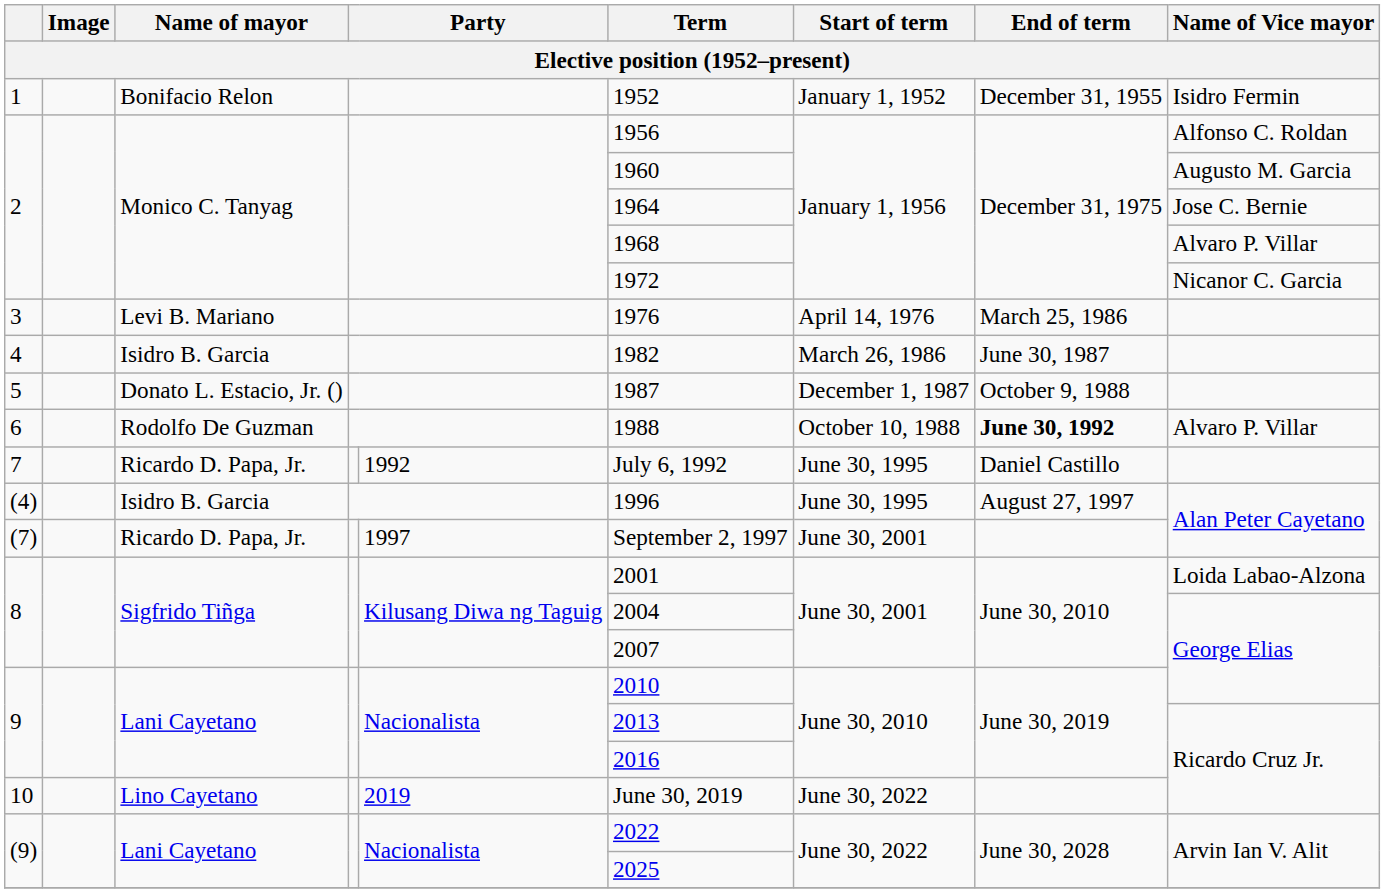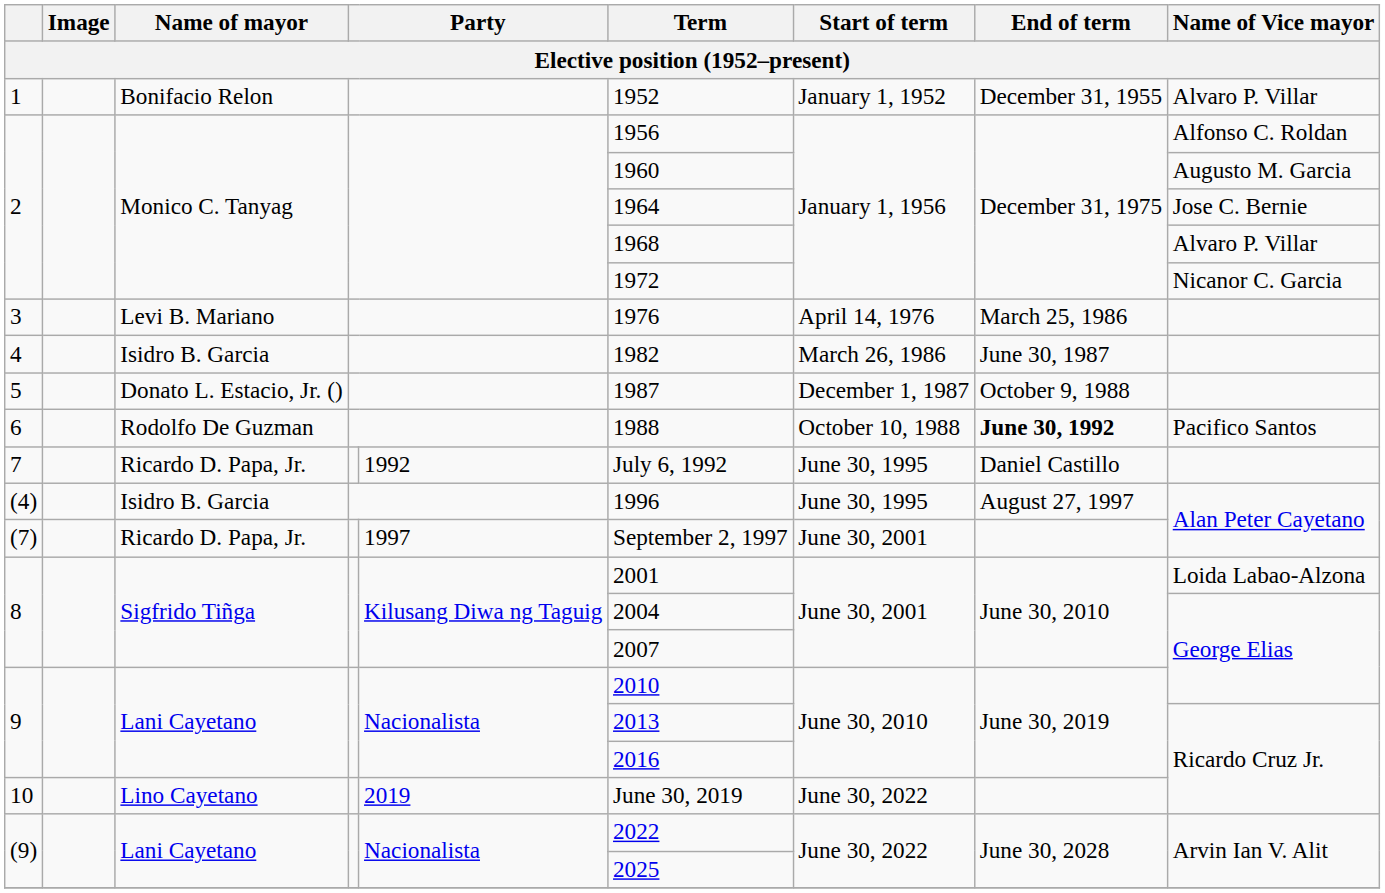(1236, 96) Isidro Fermin -> (1245, 96) Alvaro P. Villar
(1245, 427) Alvaro P. Villar -> (1245, 427) Pacifico Santos
